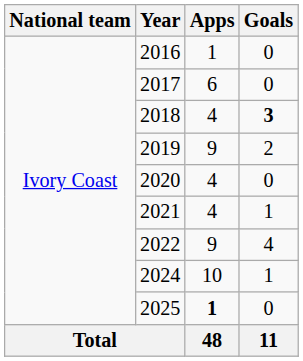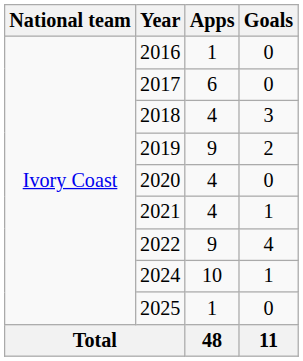(268, 116) bold -> (268, 116) normal
(212, 308) bold -> (212, 308) normal
